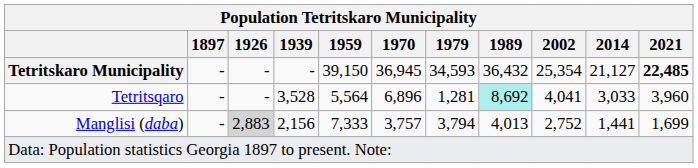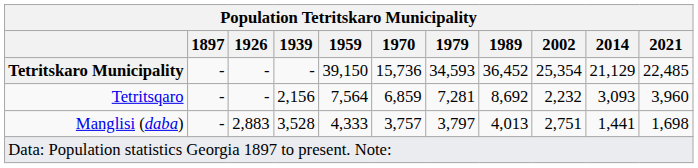(399, 70) 36,945 -> (399, 70) 15,736
(506, 70) 36,432 -> (506, 70) 36,452
(612, 70) 21,127 -> (612, 70) 21,129
(666, 70) bold -> (666, 70) normal
(296, 96) 3,528 -> (296, 96) 2,156
(349, 96) 5,564 -> (349, 96) 7,564
(403, 96) 6,896 -> (403, 96) 6,859
(456, 96) 1,281 -> (456, 96) 7,281
(510, 96) paleturquoise background -> (510, 96) no background
(563, 96) 4,041 -> (563, 96) 2,232
(617, 96) 3,033 -> (617, 96) 3,093
(251, 123) lightgrey background -> (251, 123) no background
(296, 123) 2,156 -> (296, 123) 3,528
(349, 123) 7,333 -> (349, 123) 4,333
(456, 123) 3,794 -> (456, 123) 3,797
(563, 123) 2,752 -> (563, 123) 2,751
(670, 123) 1,699 -> (670, 123) 1,698
